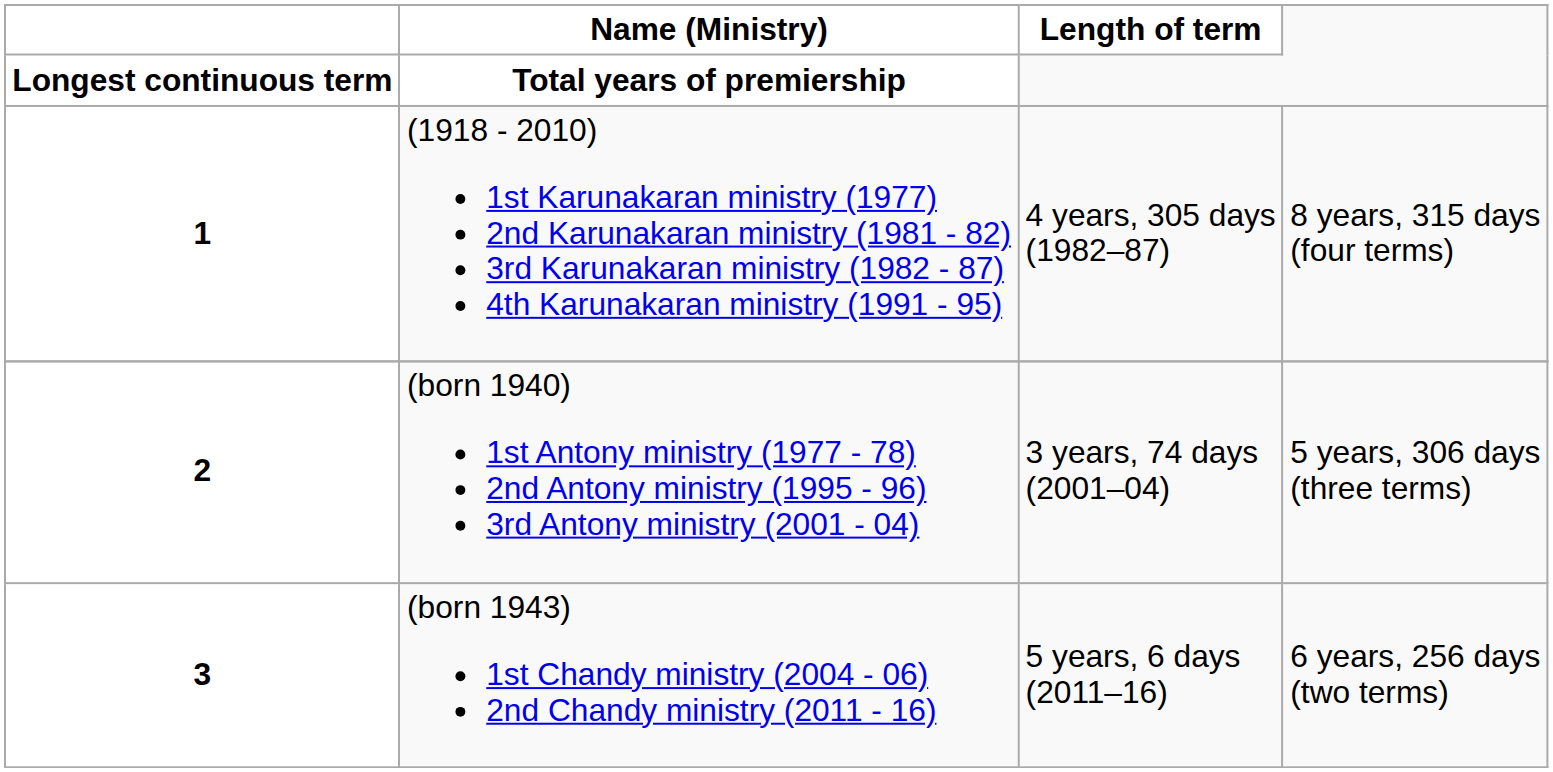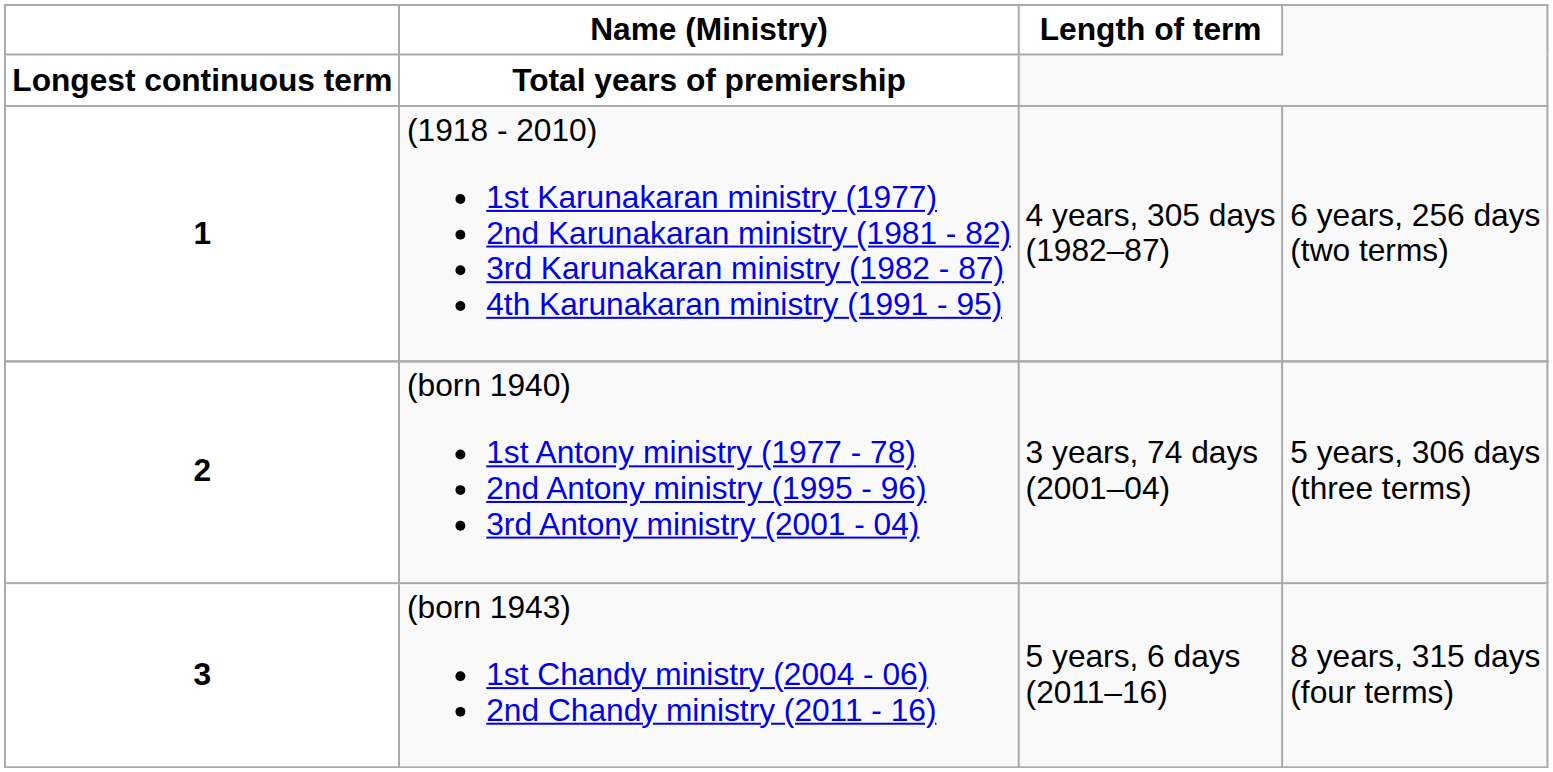(1415, 233) 8 years, 315 days (four terms) -> (1415, 233) 6 years, 256 days (two terms)
(1415, 674) 6 years, 256 days (two terms) -> (1415, 674) 8 years, 315 days (four terms)
